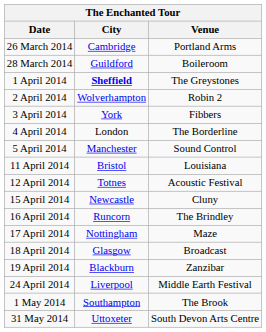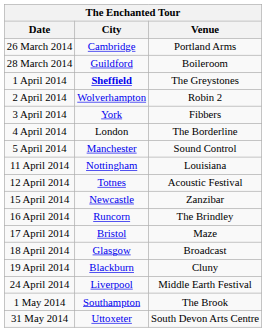(112, 166) Bristol -> (112, 166) Nottingham
(205, 200) Cluny -> (205, 200) Zanzibar
(112, 234) Nottingham -> (112, 234) Bristol
(205, 268) Zanzibar -> (205, 268) Cluny
